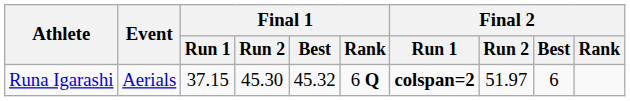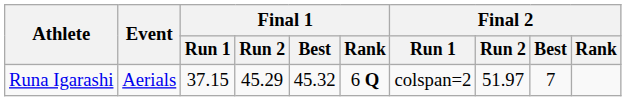(262, 80) 45.30 -> (262, 80) 45.29
(435, 80) bold -> (433, 80) normal
(554, 80) 6 -> (551, 80) 7
